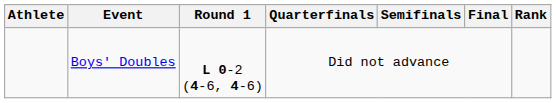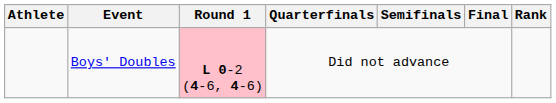(223, 78) no background -> (223, 78) pink background
